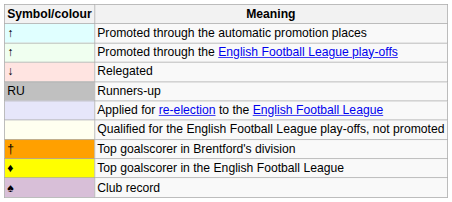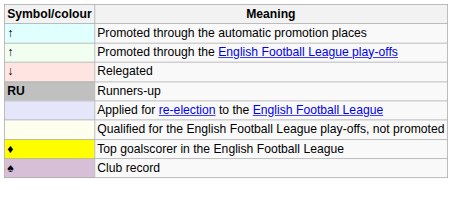(16, 91) normal -> (16, 91) bold
- row: (196, 149)
